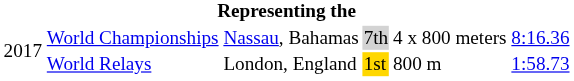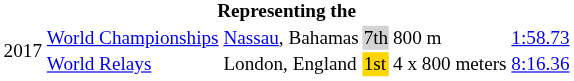(450, 37) 4 x 800 meters -> (417, 37) 800 m
(540, 37) 8:16.36 -> (540, 37) 1:58.73
(417, 64) 800 m -> (450, 64) 4 x 800 meters
(540, 64) 1:58.73 -> (540, 64) 8:16.36
